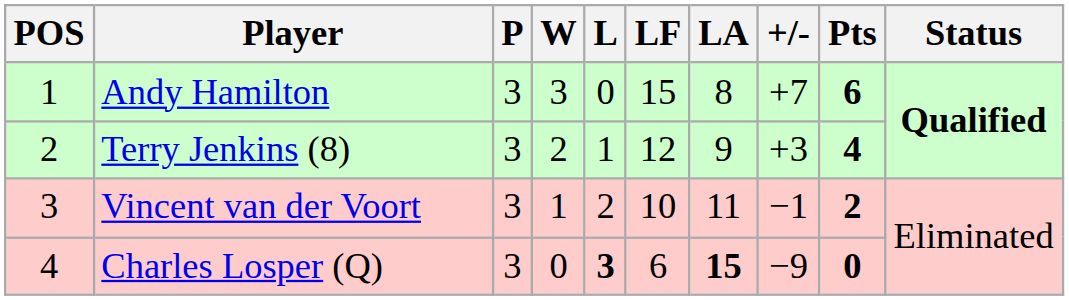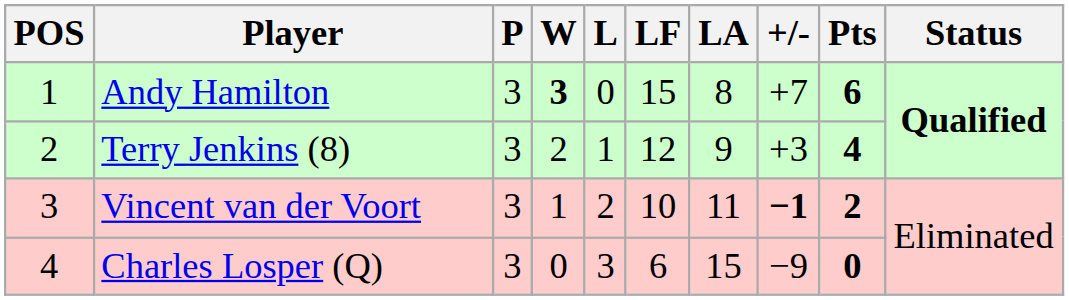(559, 91) normal -> (559, 91) bold
(788, 206) normal -> (788, 206) bold
(606, 264) bold -> (606, 264) normal
(724, 264) bold -> (724, 264) normal
